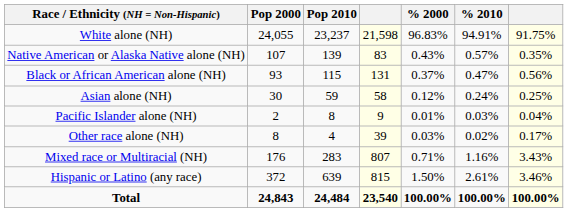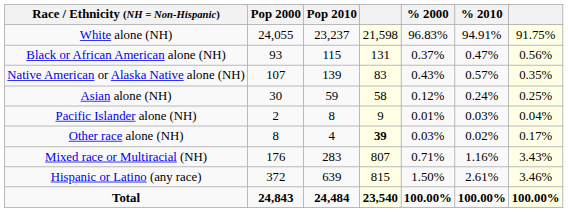rows swapped: (126, 75) <-> (126, 55)
(380, 136) normal -> (380, 136) bold
